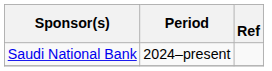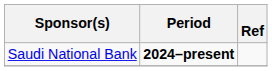(187, 54) normal -> (189, 54) bold
